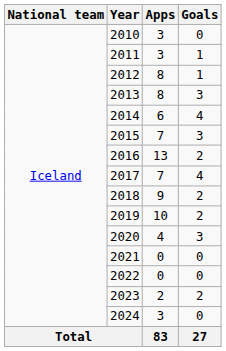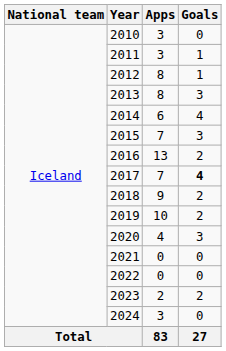(200, 176) normal -> (200, 176) bold
